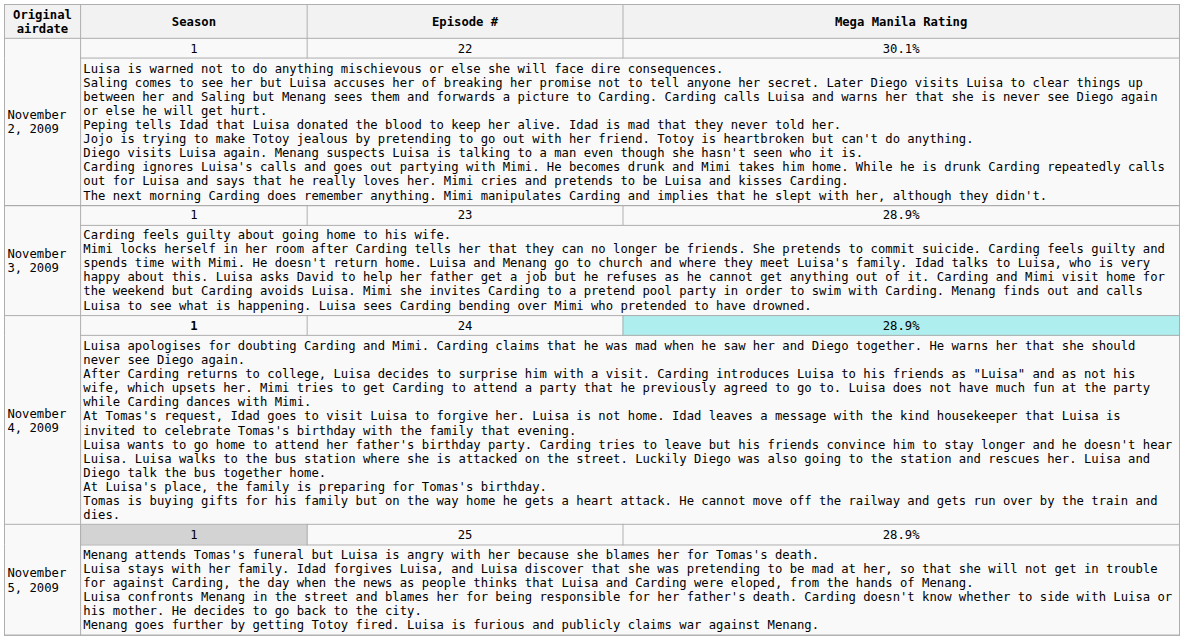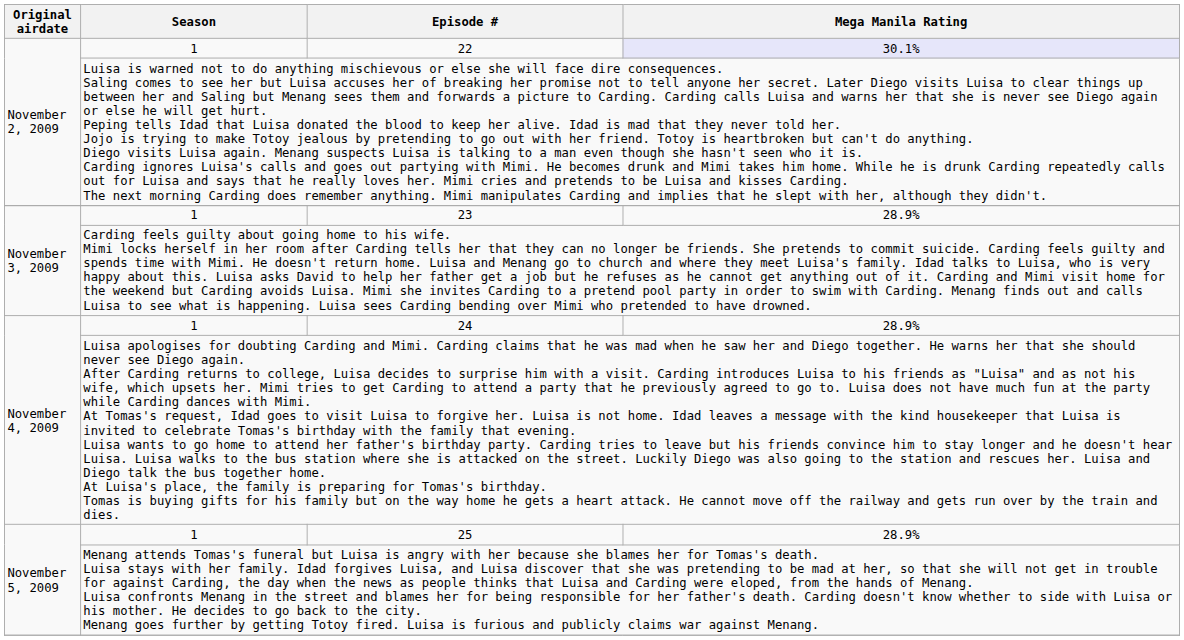(901, 48) no background -> (901, 48) lavender background
(194, 326) bold -> (194, 326) normal
(901, 326) paleturquoise background -> (901, 326) no background
(194, 535) lightgrey background -> (194, 535) no background
